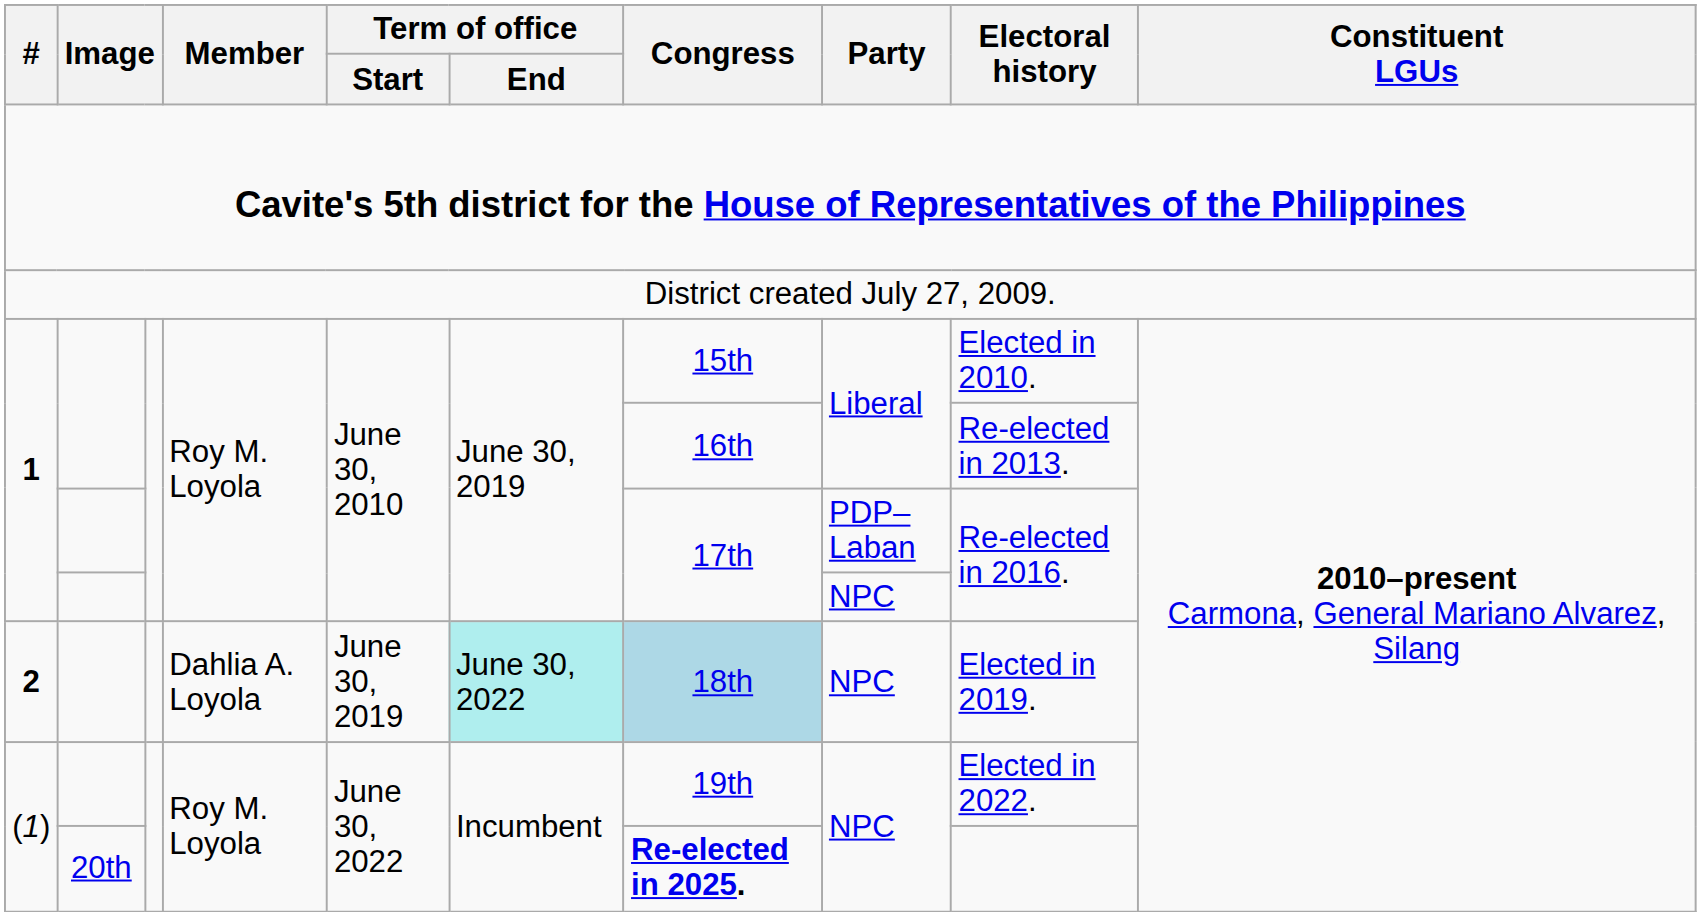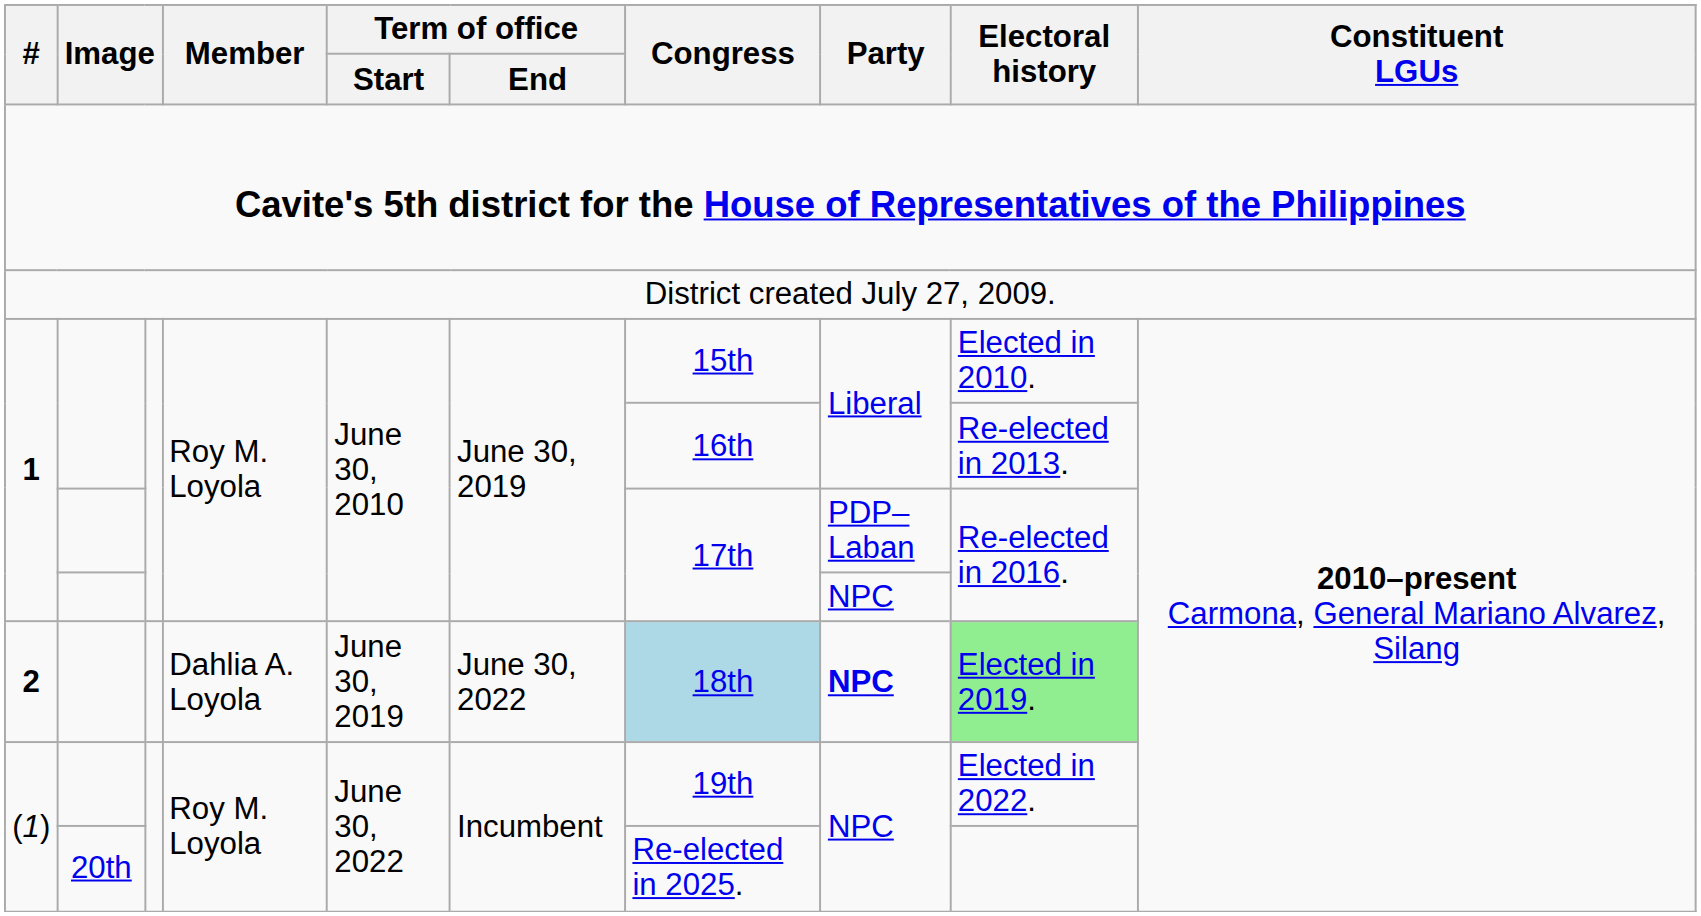(516, 681) paleturquoise background -> (517, 681) no background
(862, 681) normal -> (861, 681) bold
(1027, 681) no background -> (1026, 681) lightgreen background
(710, 868) bold -> (708, 868) normal
